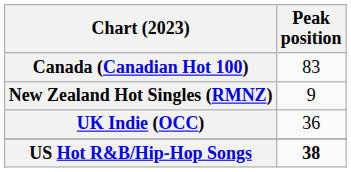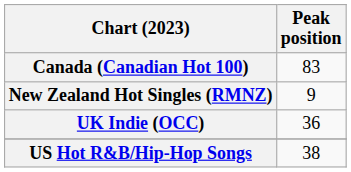(311, 152) bold -> (311, 152) normal
